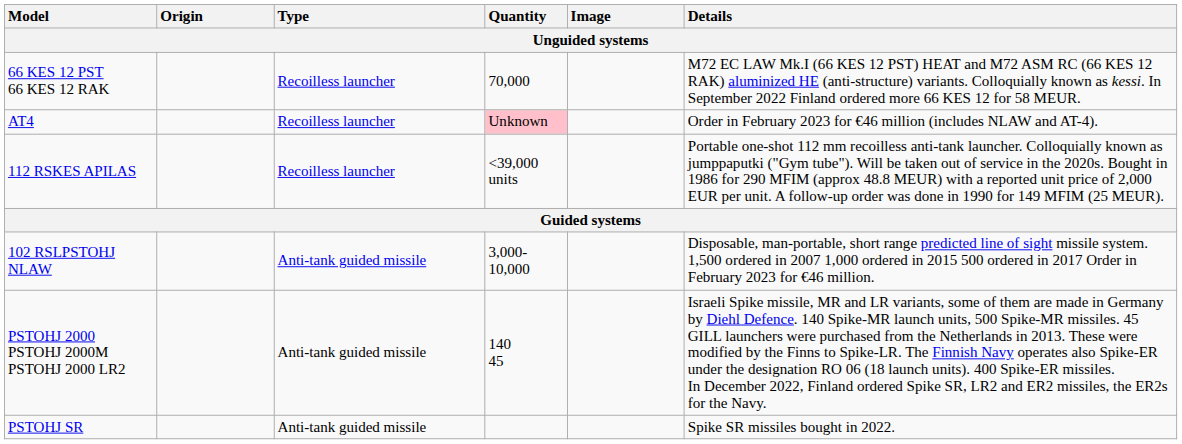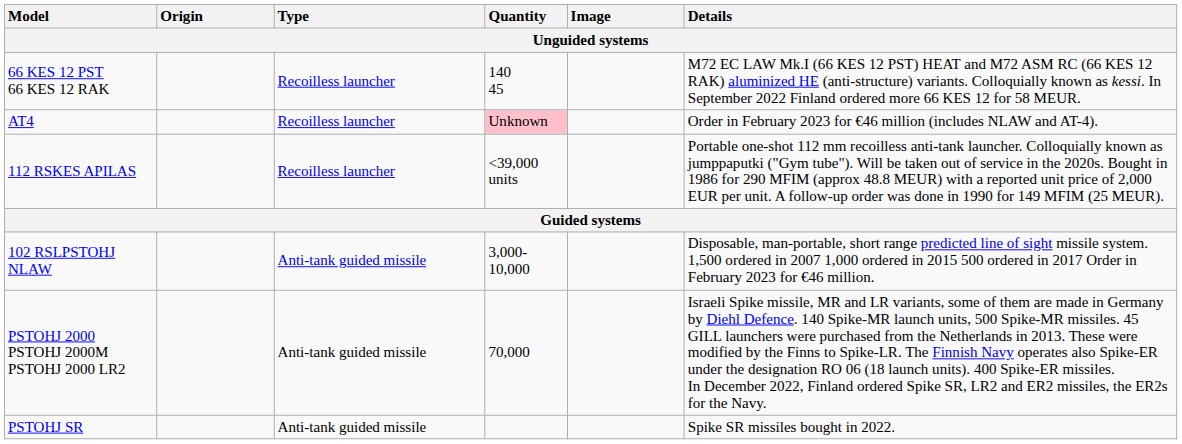(509, 81) 70,000 -> (500, 81) 140 45
(500, 352) 140 45 -> (509, 352) 70,000
